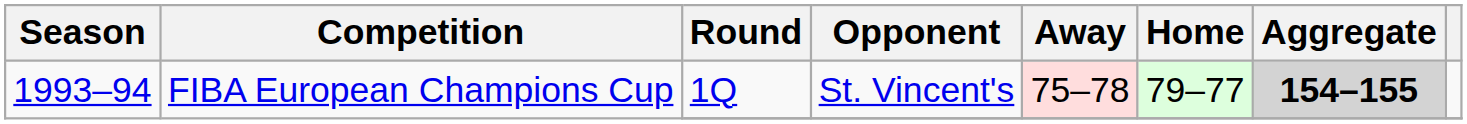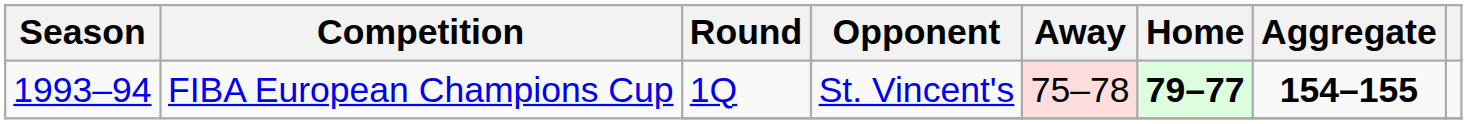(1195, 88) normal -> (1195, 88) bold
(1349, 88) lightgrey background -> (1349, 88) no background
